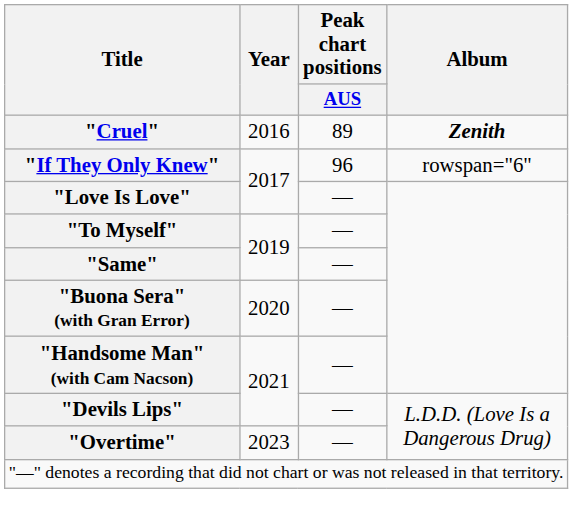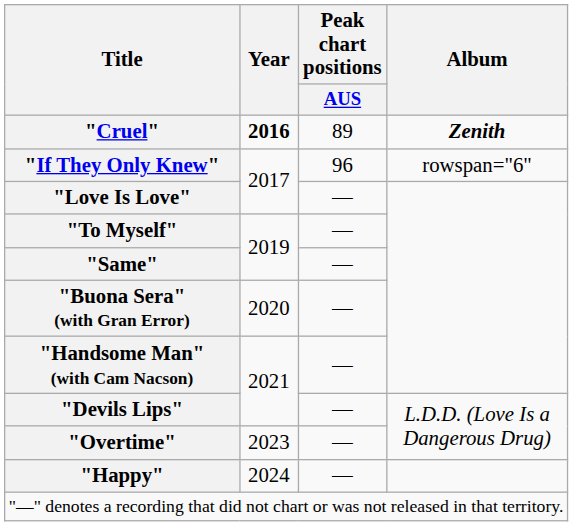(269, 131) normal -> (269, 131) bold
+ row: (122, 475)
